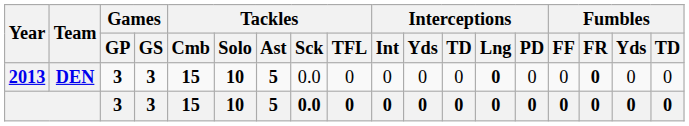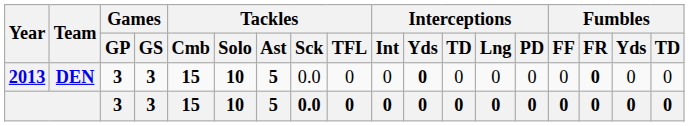(423, 76) normal -> (423, 76) bold
(496, 76) bold -> (496, 76) normal
